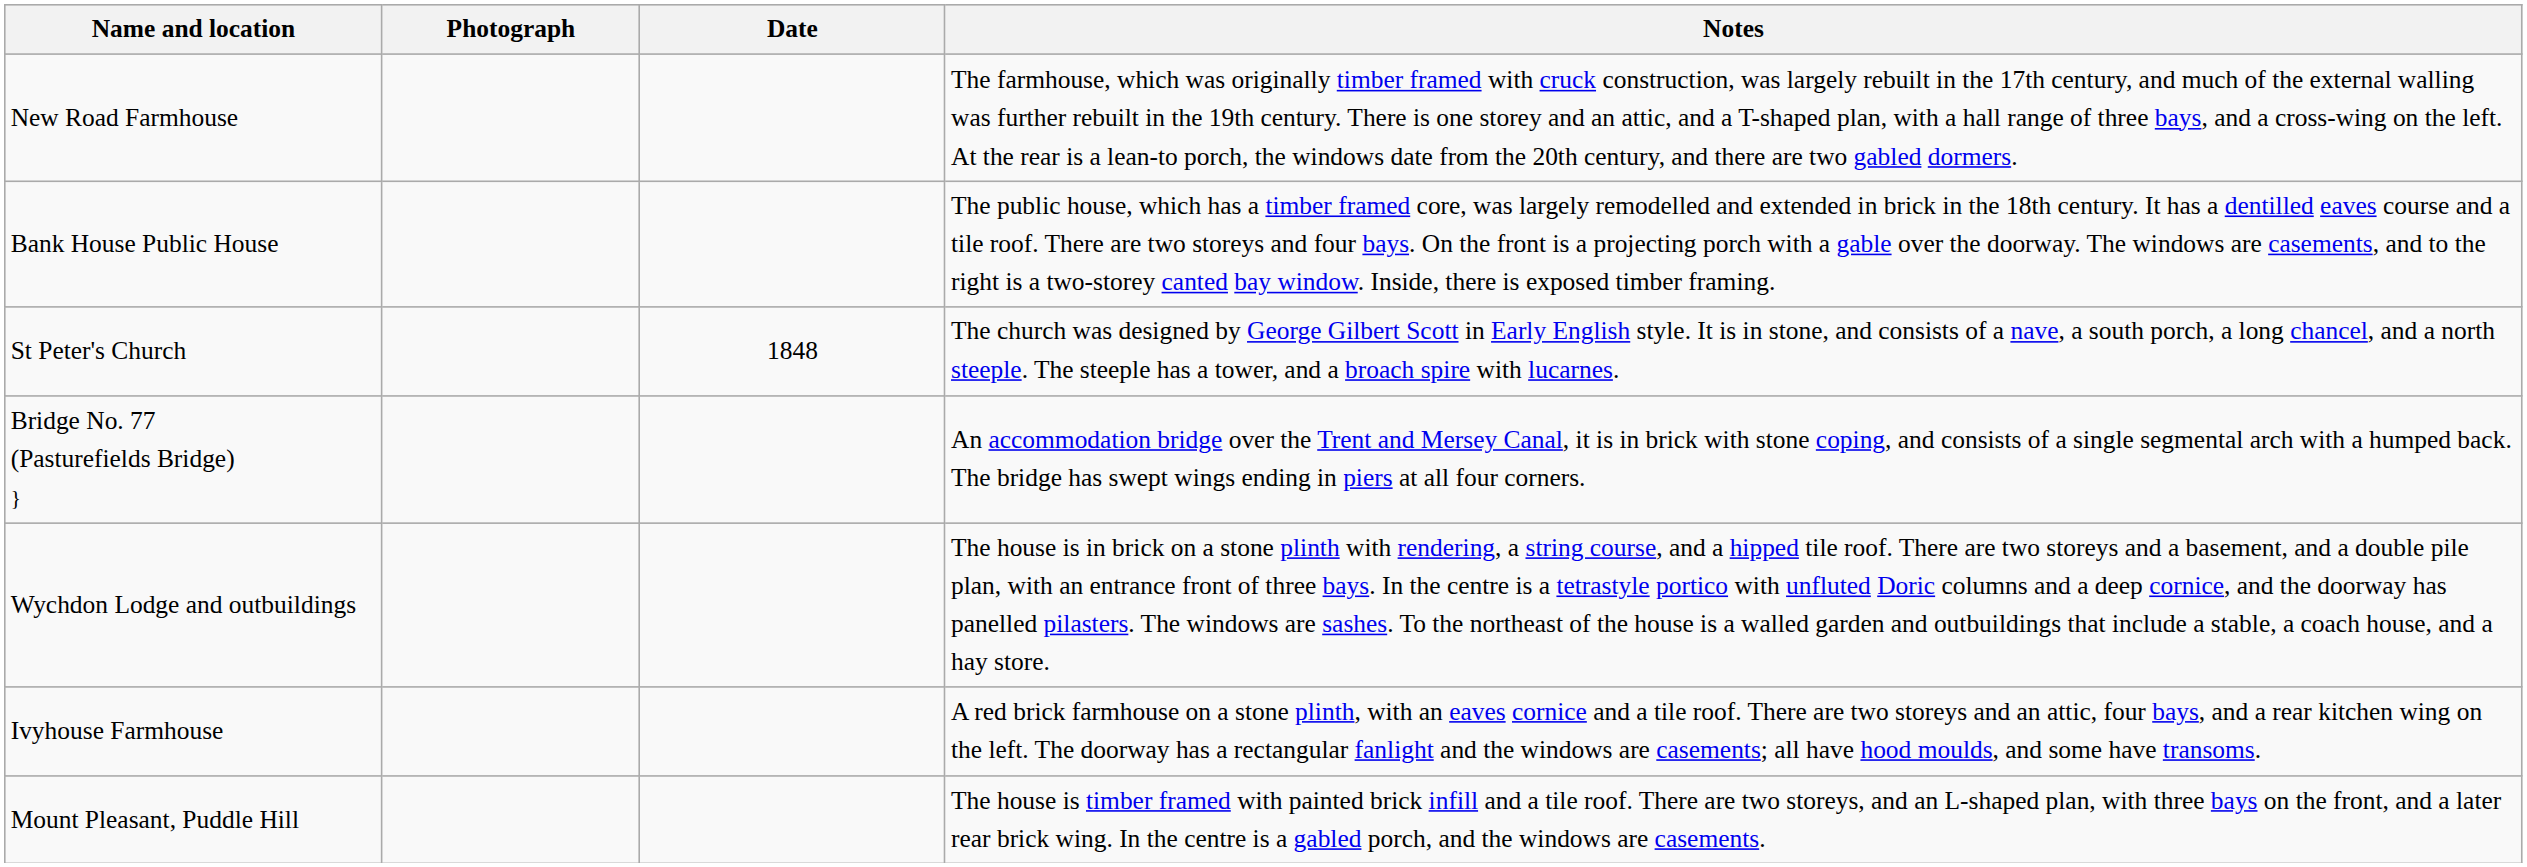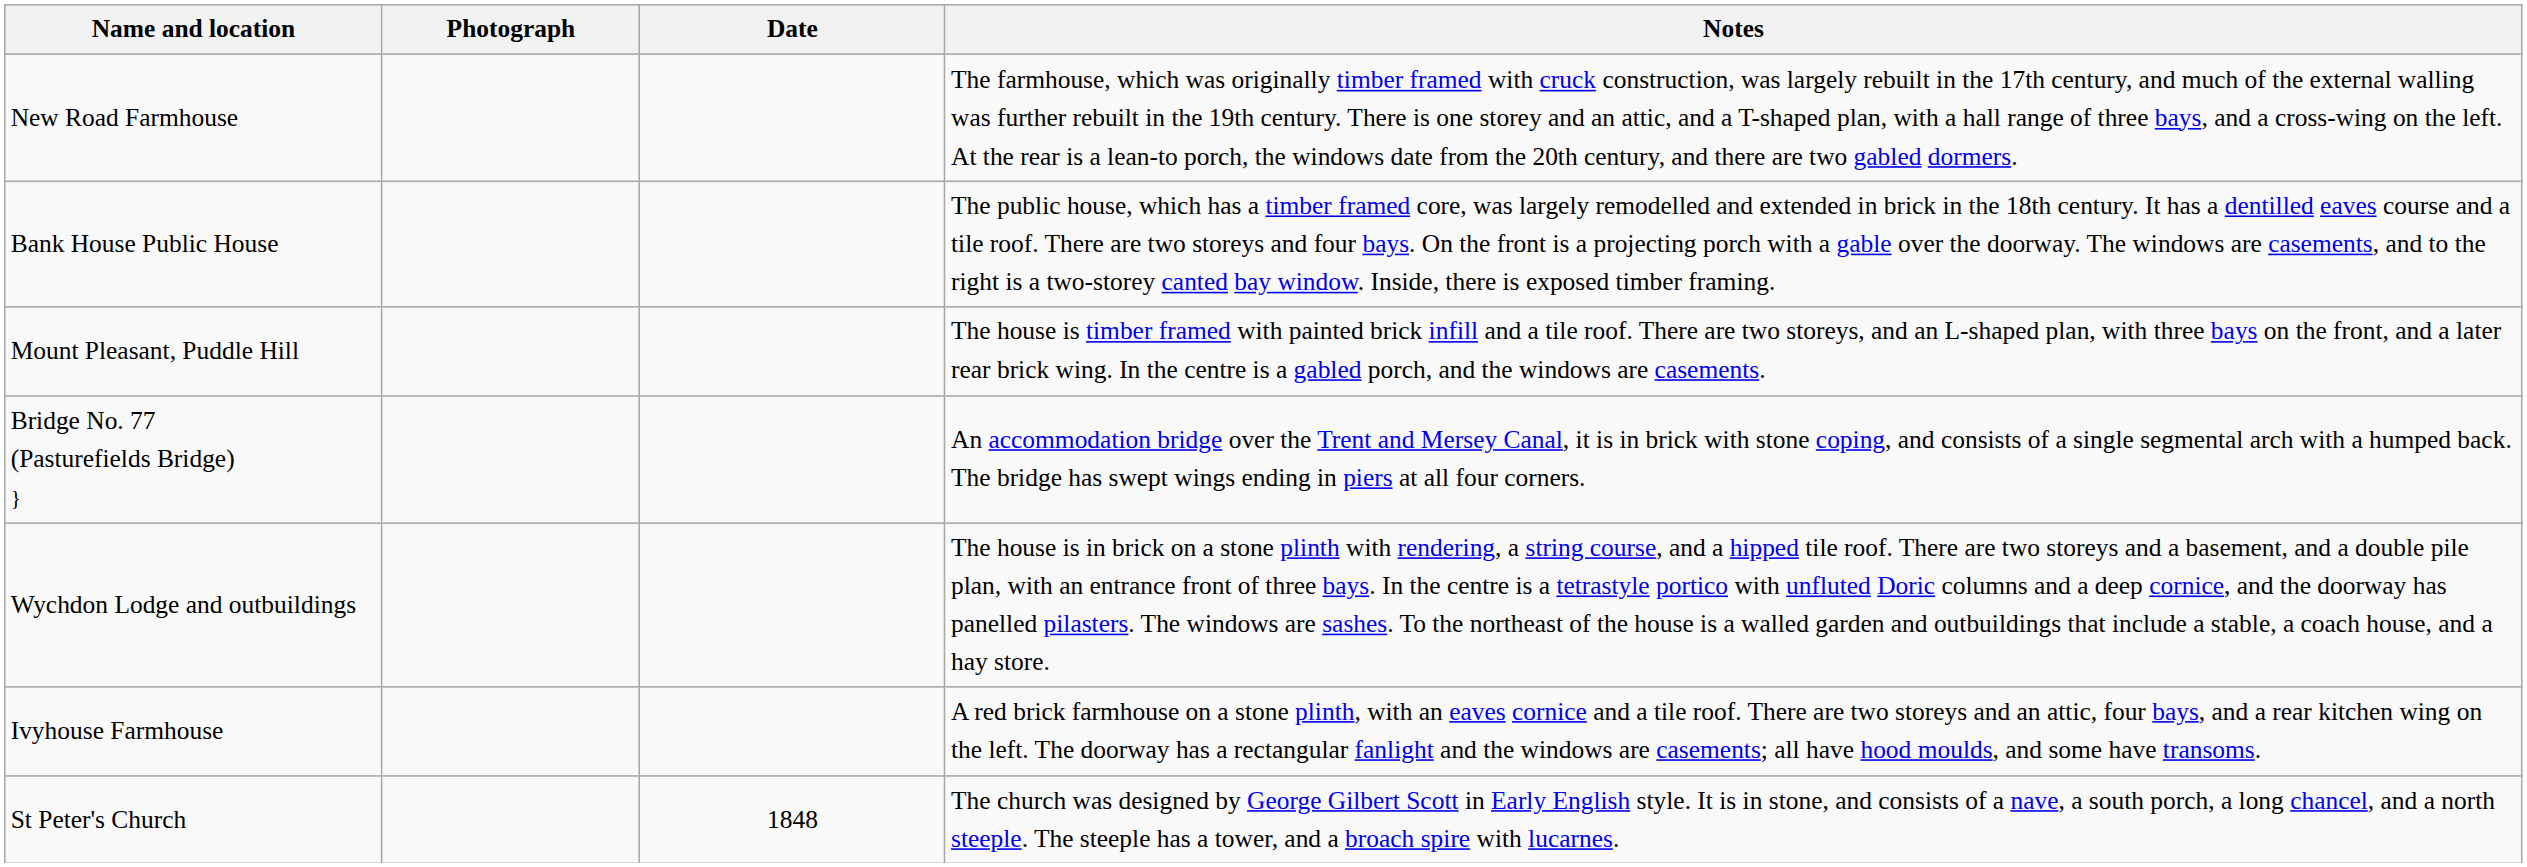rows swapped: (155, 819) <-> (98, 350)
